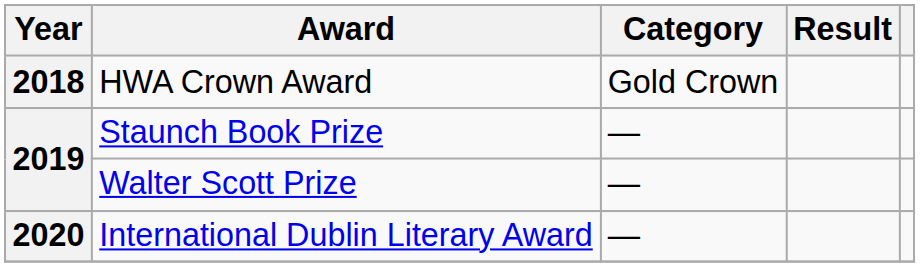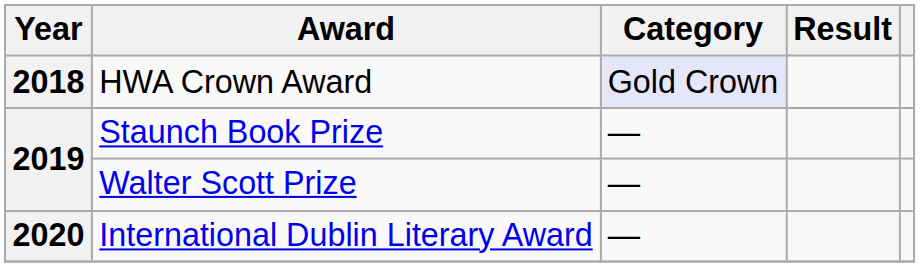(693, 81) no background -> (693, 81) lavender background
